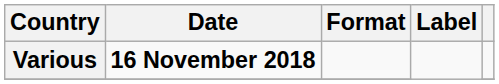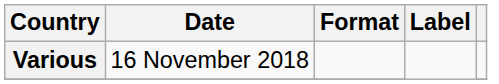(213, 60) bold -> (210, 60) normal
